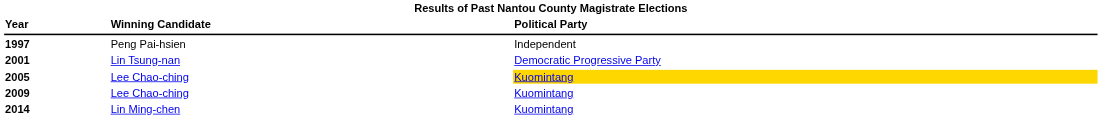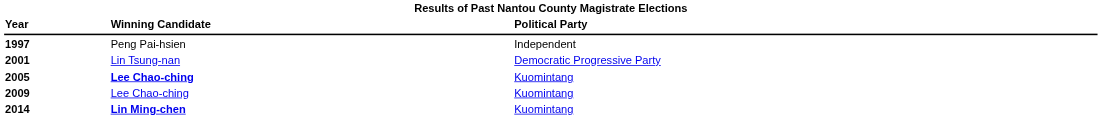(150, 77) normal -> (152, 77) bold
(544, 77) gold background -> (544, 77) no background
(145, 110) normal -> (148, 110) bold
